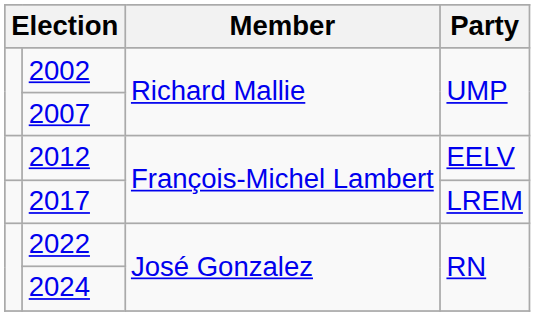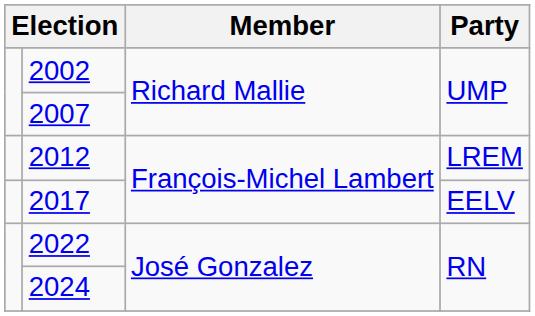(481, 157) EELV -> (485, 157) LREM
(485, 200) LREM -> (481, 200) EELV
